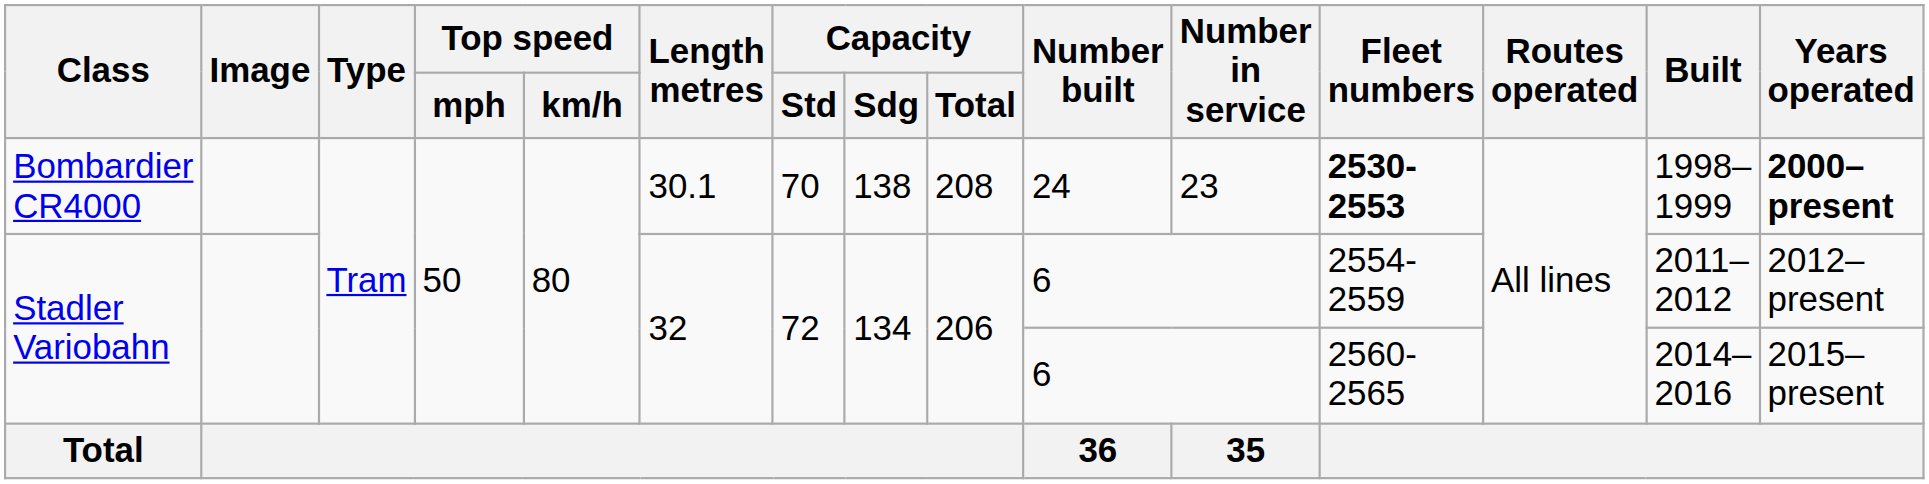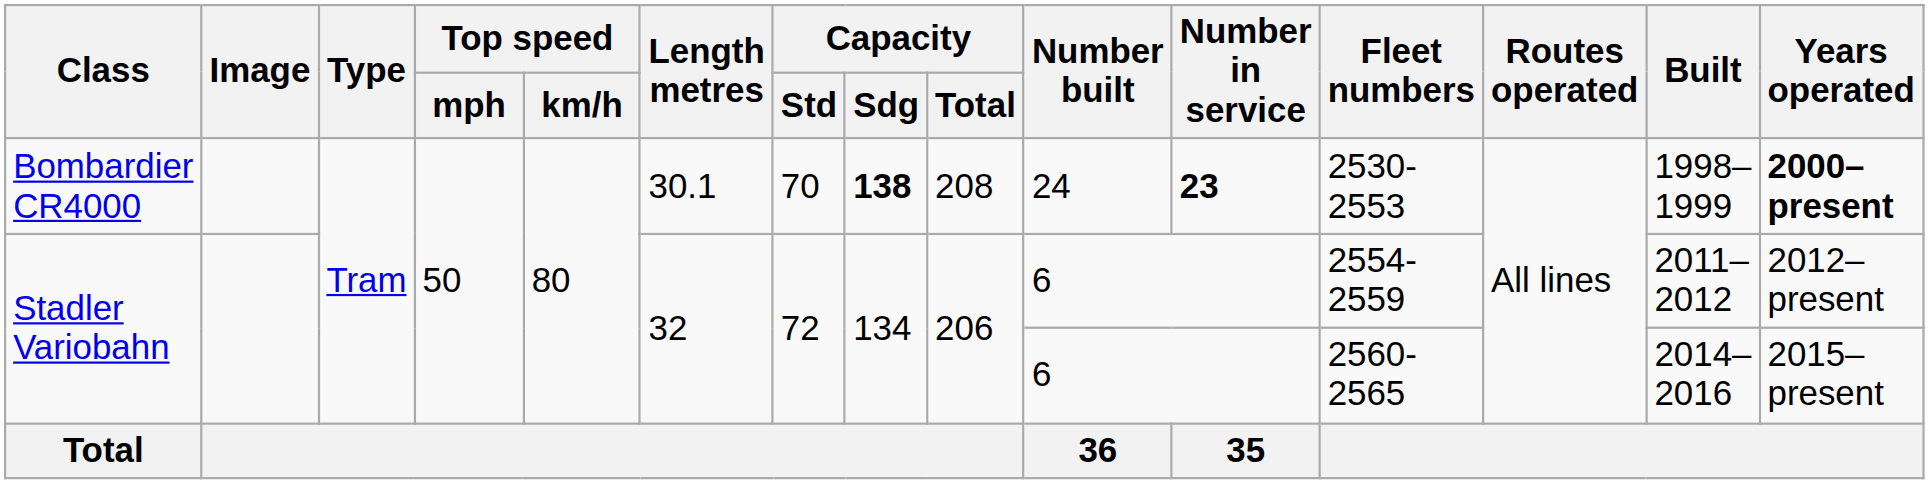(882, 185) normal -> (882, 185) bold
(1199, 185) normal -> (1199, 185) bold
(1372, 185) bold -> (1372, 185) normal
